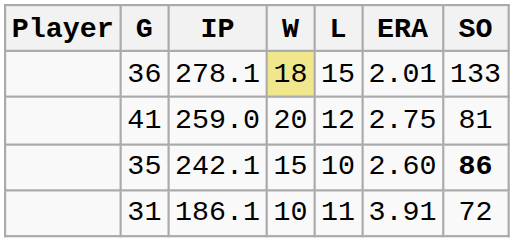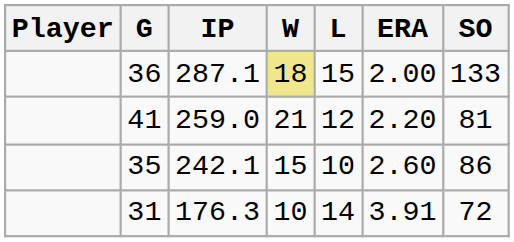(217, 74) 278.1 -> (217, 74) 287.1
(402, 74) 2.01 -> (402, 74) 2.00
(290, 121) 20 -> (290, 121) 21
(402, 121) 2.75 -> (402, 121) 2.20
(476, 167) bold -> (476, 167) normal
(217, 213) 186.1 -> (217, 213) 176.3
(338, 213) 11 -> (338, 213) 14
